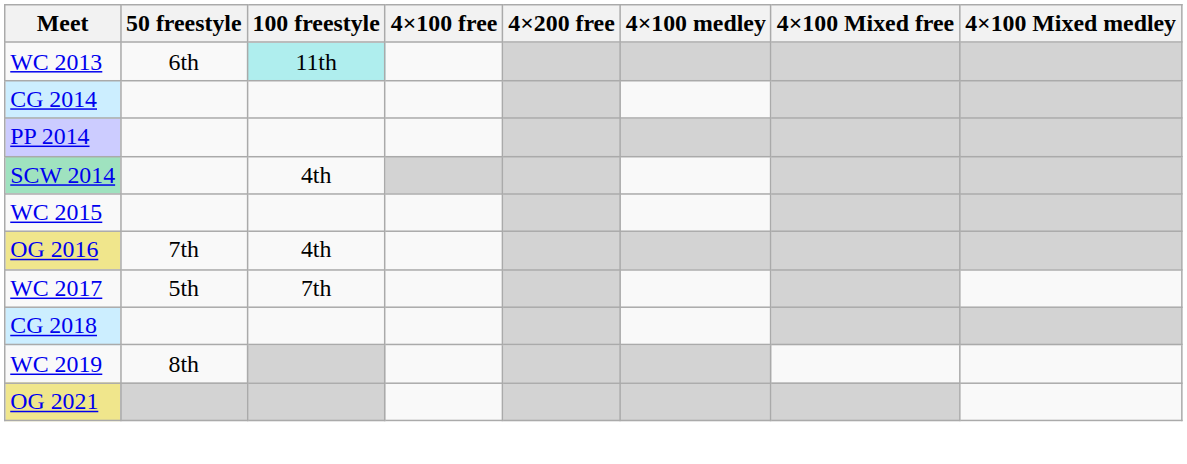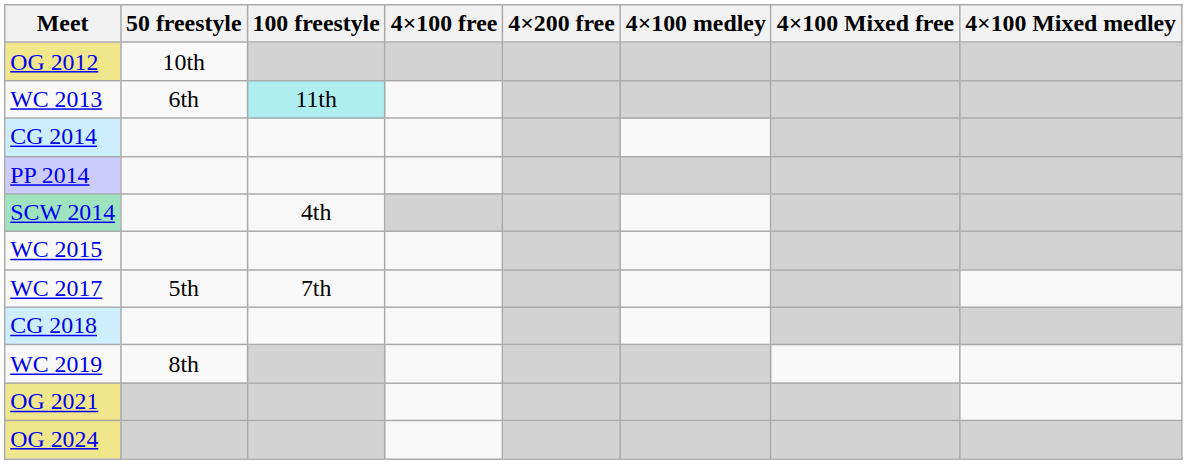+ row: (54, 61)
- row: (54, 250)
+ row: (54, 439)
